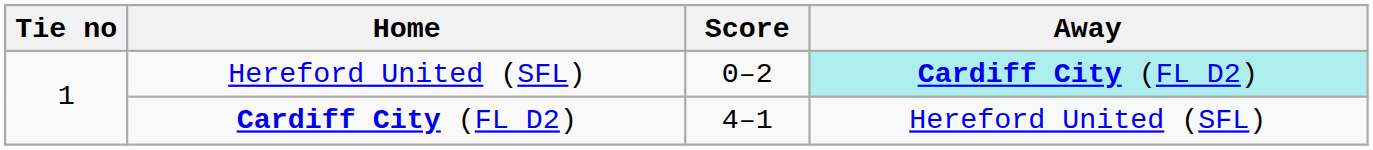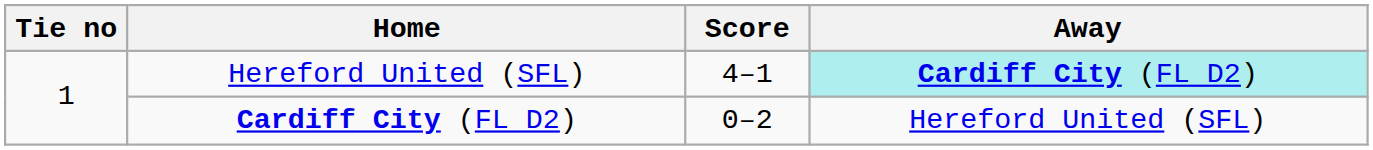(747, 74) 0–2 -> (747, 74) 4–1
(747, 121) 4–1 -> (747, 121) 0–2
